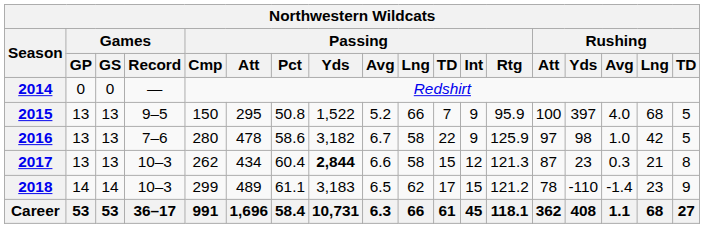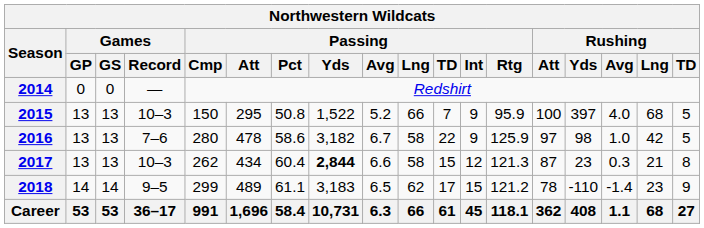(155, 114) 9–5 -> (155, 114) 10–3
(155, 187) 10–3 -> (155, 187) 9–5
